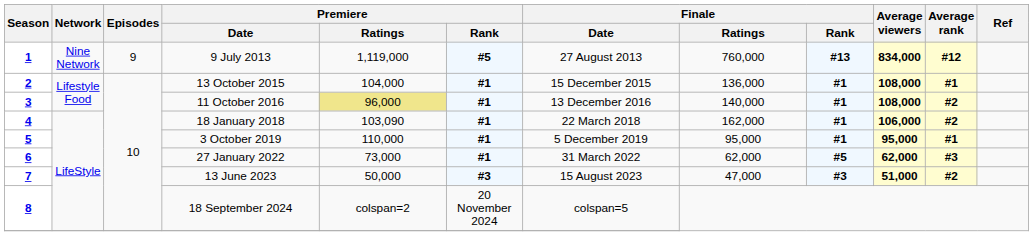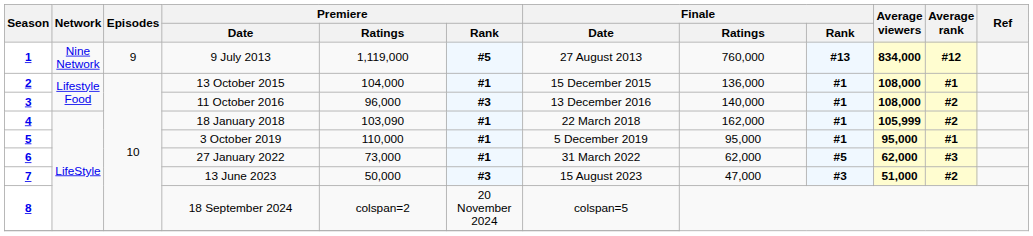(383, 102) khaki background -> (383, 102) no background
(484, 102) #1 -> (484, 102) #3
(900, 121) 106,000 -> (900, 121) 105,999
